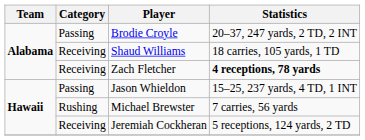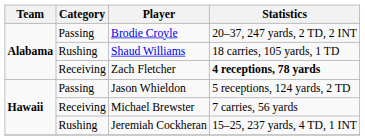(82, 51) Receiving -> (78, 51) Rushing
(285, 88) 15–25, 237 yards, 4 TD, 1 INT -> (281, 88) 5 receptions, 124 yards, 2 TD
(78, 107) Rushing -> (82, 107) Receiving
(82, 125) Receiving -> (78, 125) Rushing
(281, 125) 5 receptions, 124 yards, 2 TD -> (285, 125) 15–25, 237 yards, 4 TD, 1 INT
